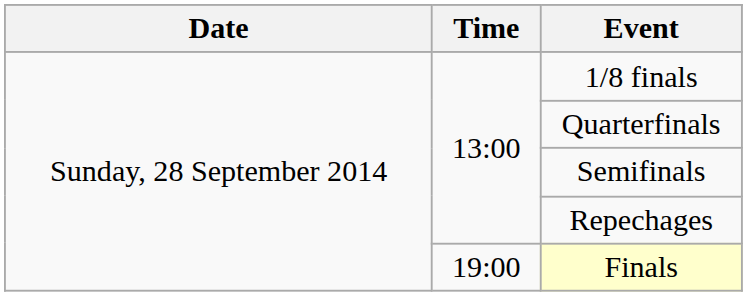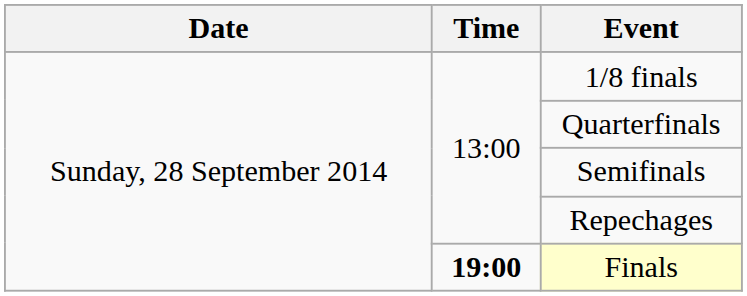(486, 266) normal -> (486, 266) bold
